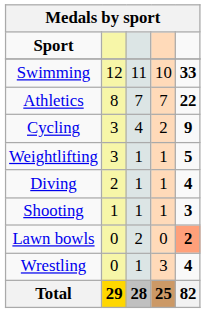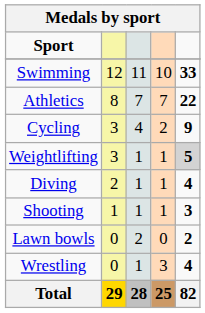(188, 156) no background -> (188, 156) lightgrey background
(188, 238) lightsalmon background -> (188, 238) no background
